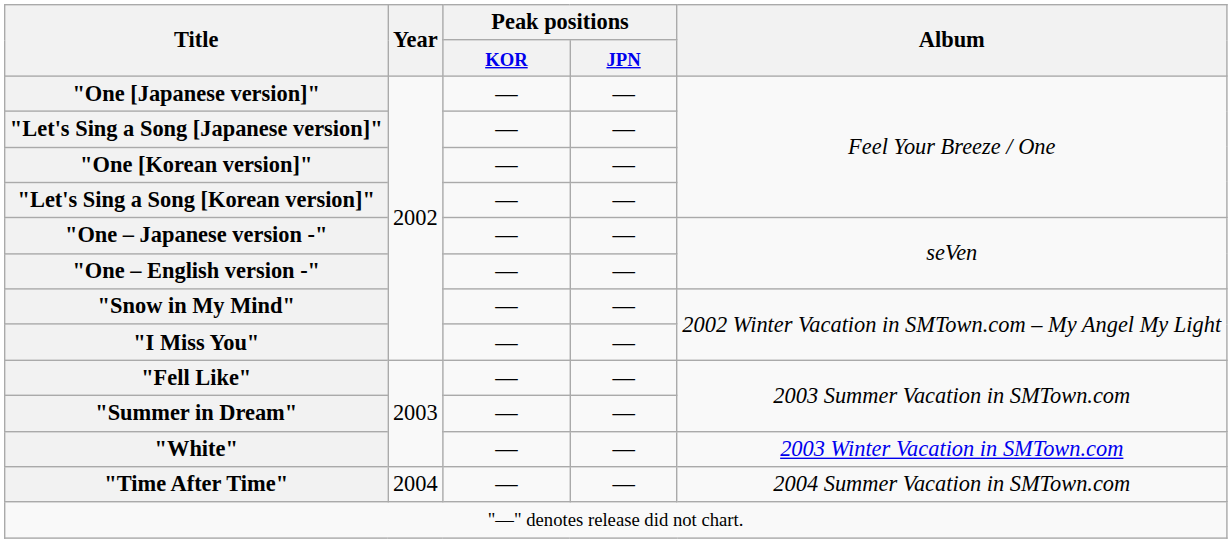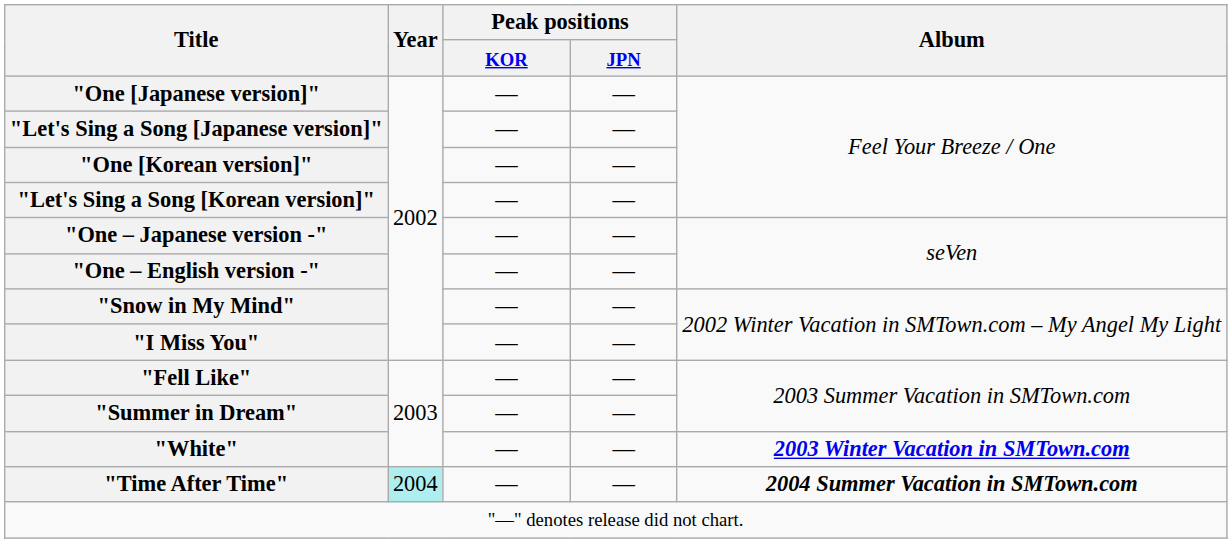(952, 448) normal -> (952, 448) bold
(415, 484) no background -> (415, 484) paleturquoise background
(952, 484) normal -> (952, 484) bold
